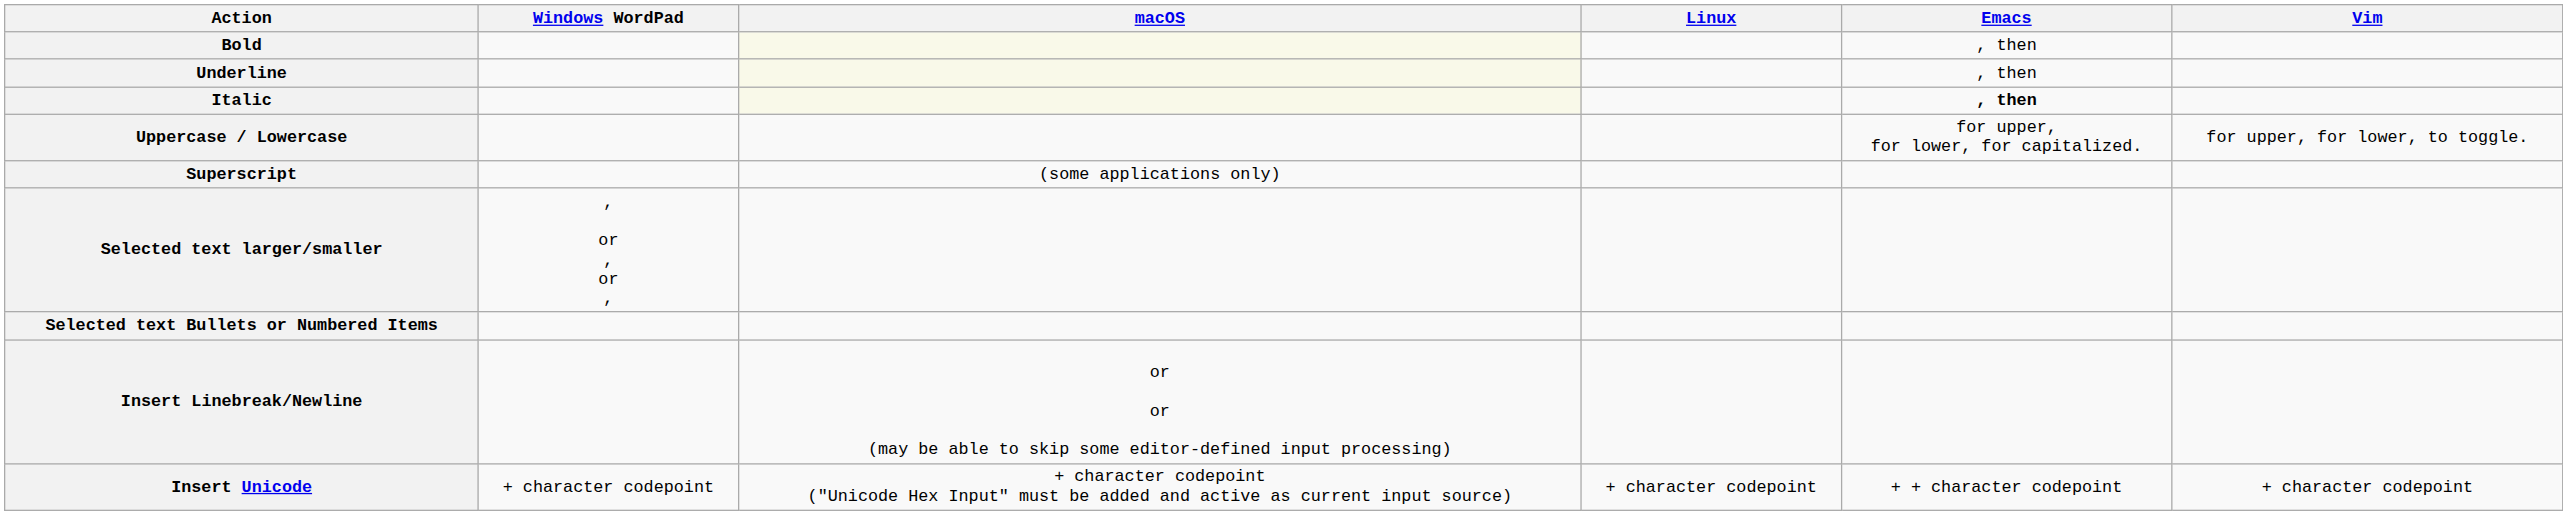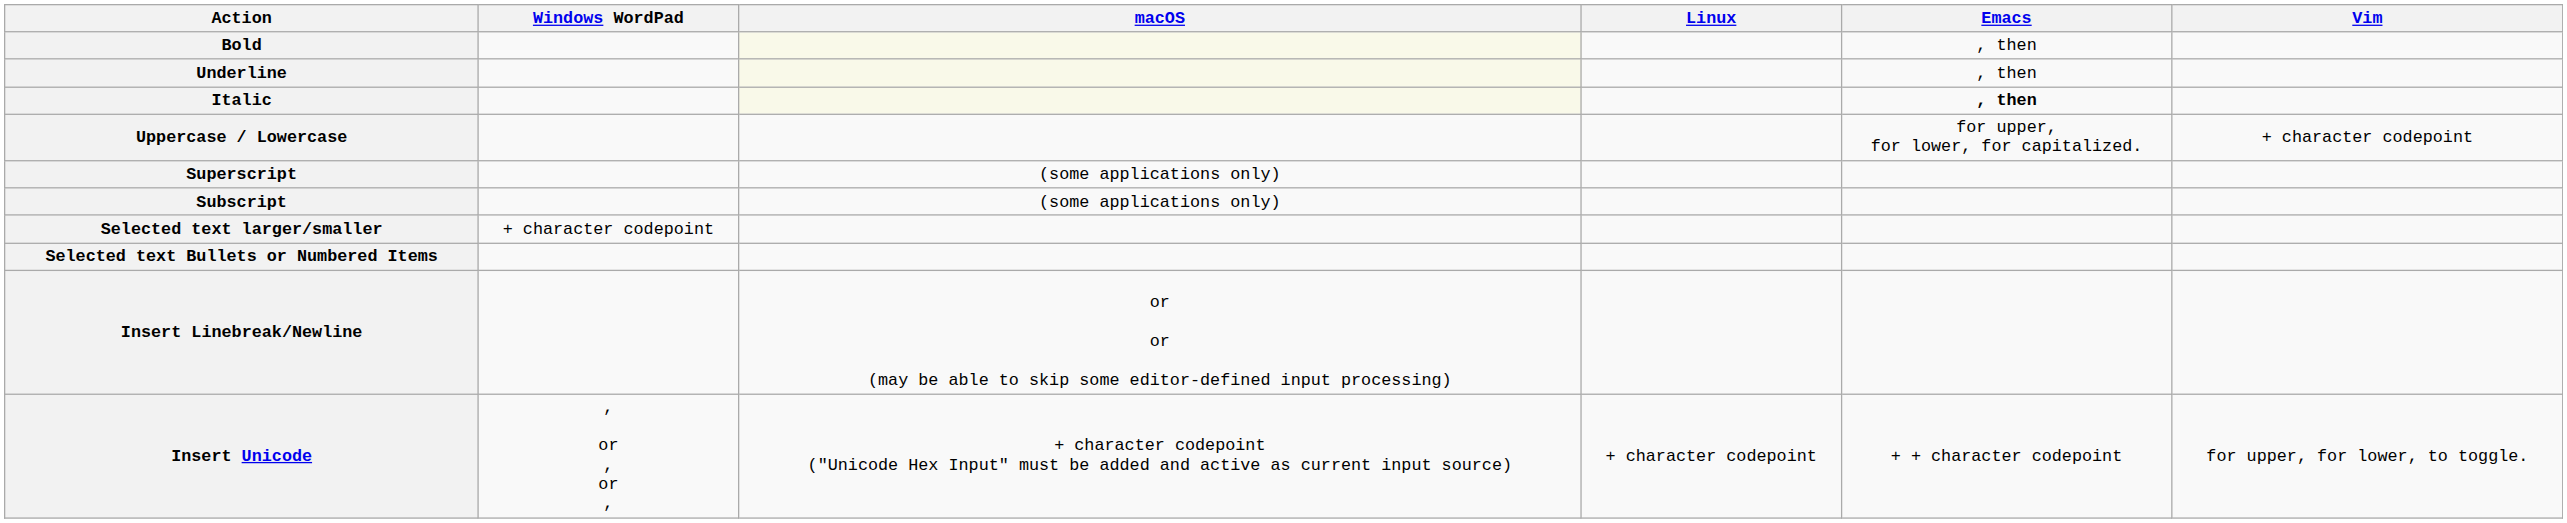(2367, 137) for upper, for lower, to toggle. -> (2367, 137) + character codepoint
+ row: (242, 202)
(608, 250) , or , or , -> (608, 229) + character codepoint
(608, 487) + character codepoint -> (608, 456) , or , or ,
(2367, 487) + character codepoint -> (2367, 456) for upper, for lower, to toggle.
